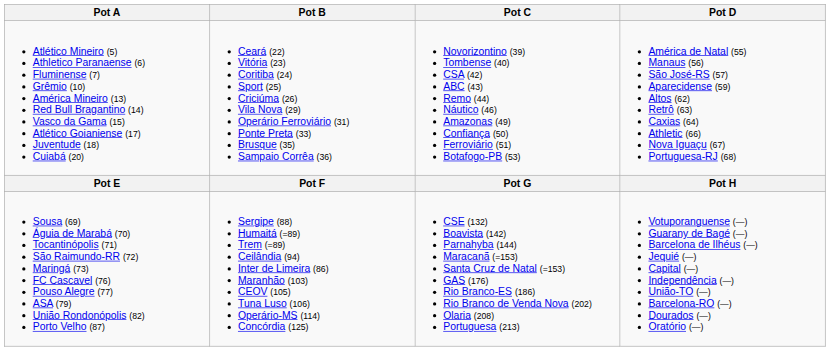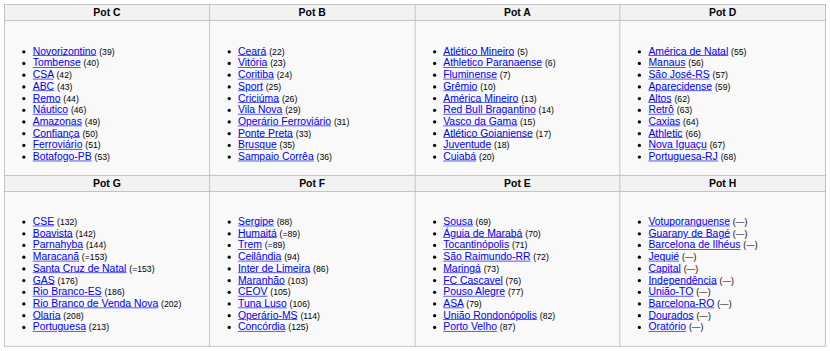columns swapped: (107, 12) <-> (517, 12)
